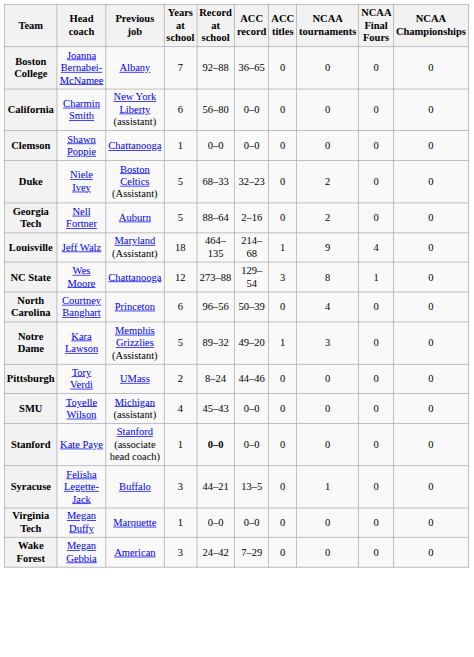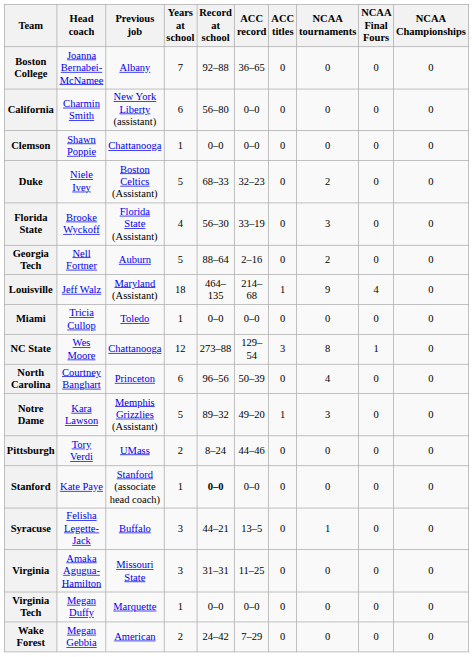+ row: (31, 224)
+ row: (31, 319)
- row: (31, 409)
+ row: (31, 571)
(180, 552) 3 -> (180, 637) 2
